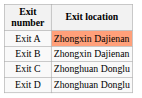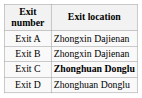(92, 38) lightsalmon background -> (92, 38) no background
(92, 69) normal -> (94, 69) bold
